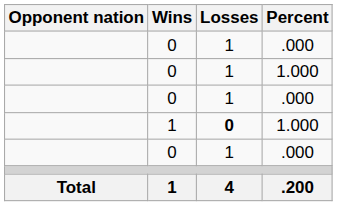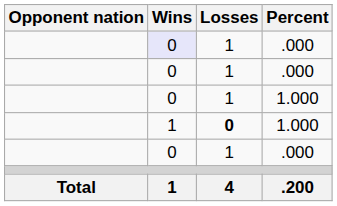(172, 44) no background -> (172, 44) lavender background
(297, 71) 1.000 -> (297, 71) .000
(297, 98) .000 -> (297, 98) 1.000
